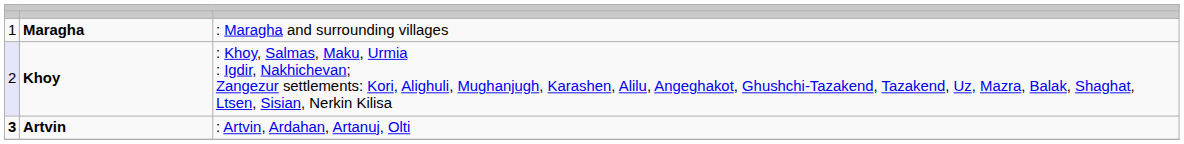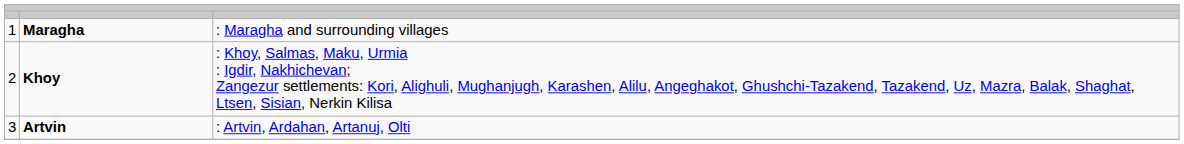(12, 78) lavender background -> (12, 78) no background
(12, 127) bold -> (12, 127) normal
